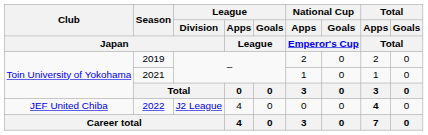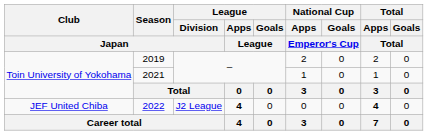(239, 106) normal -> (239, 106) bold
